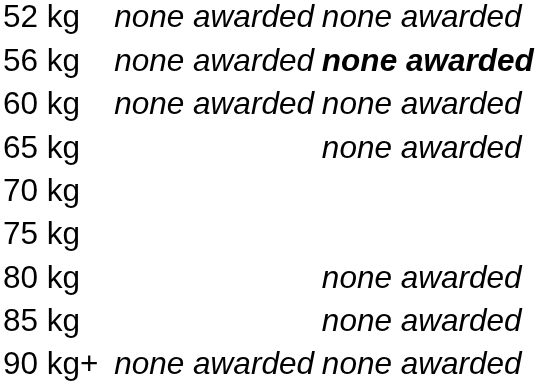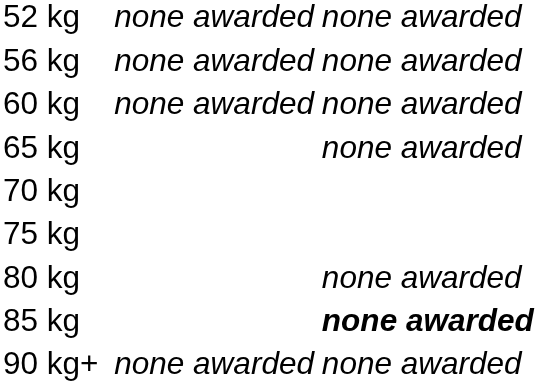(428, 60) bold -> (422, 60) normal
(422, 320) normal -> (428, 320) bold
